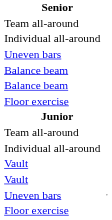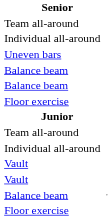(33, 195) Uneven bars -> (36, 195) Balance beam
